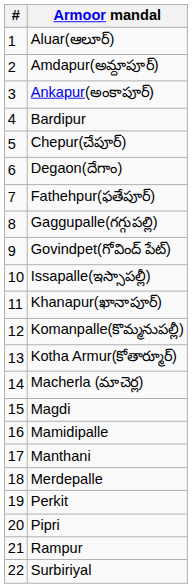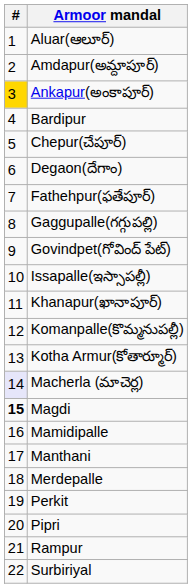(12, 94) no background -> (12, 94) gold background
(16, 384) no background -> (16, 384) lavender background
(16, 409) normal -> (16, 409) bold
